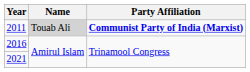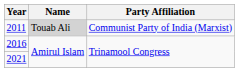(166, 28) bold -> (160, 28) normal
